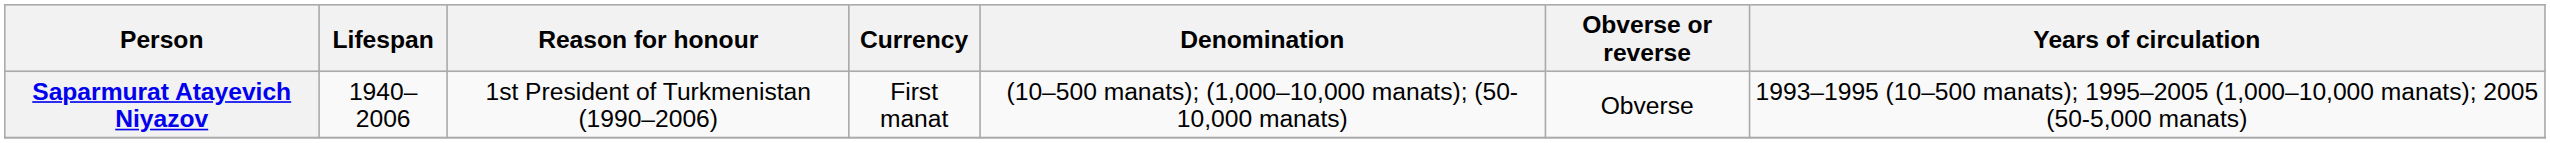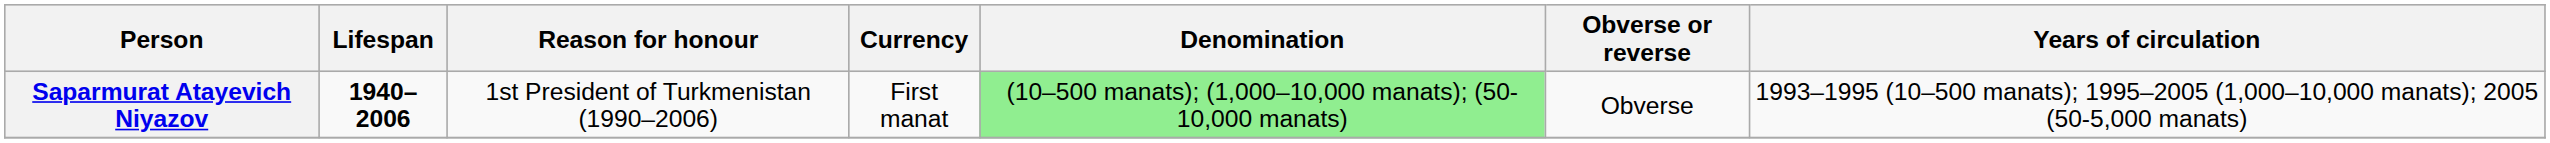(383, 105) normal -> (383, 105) bold
(1262, 105) no background -> (1262, 105) lightgreen background
